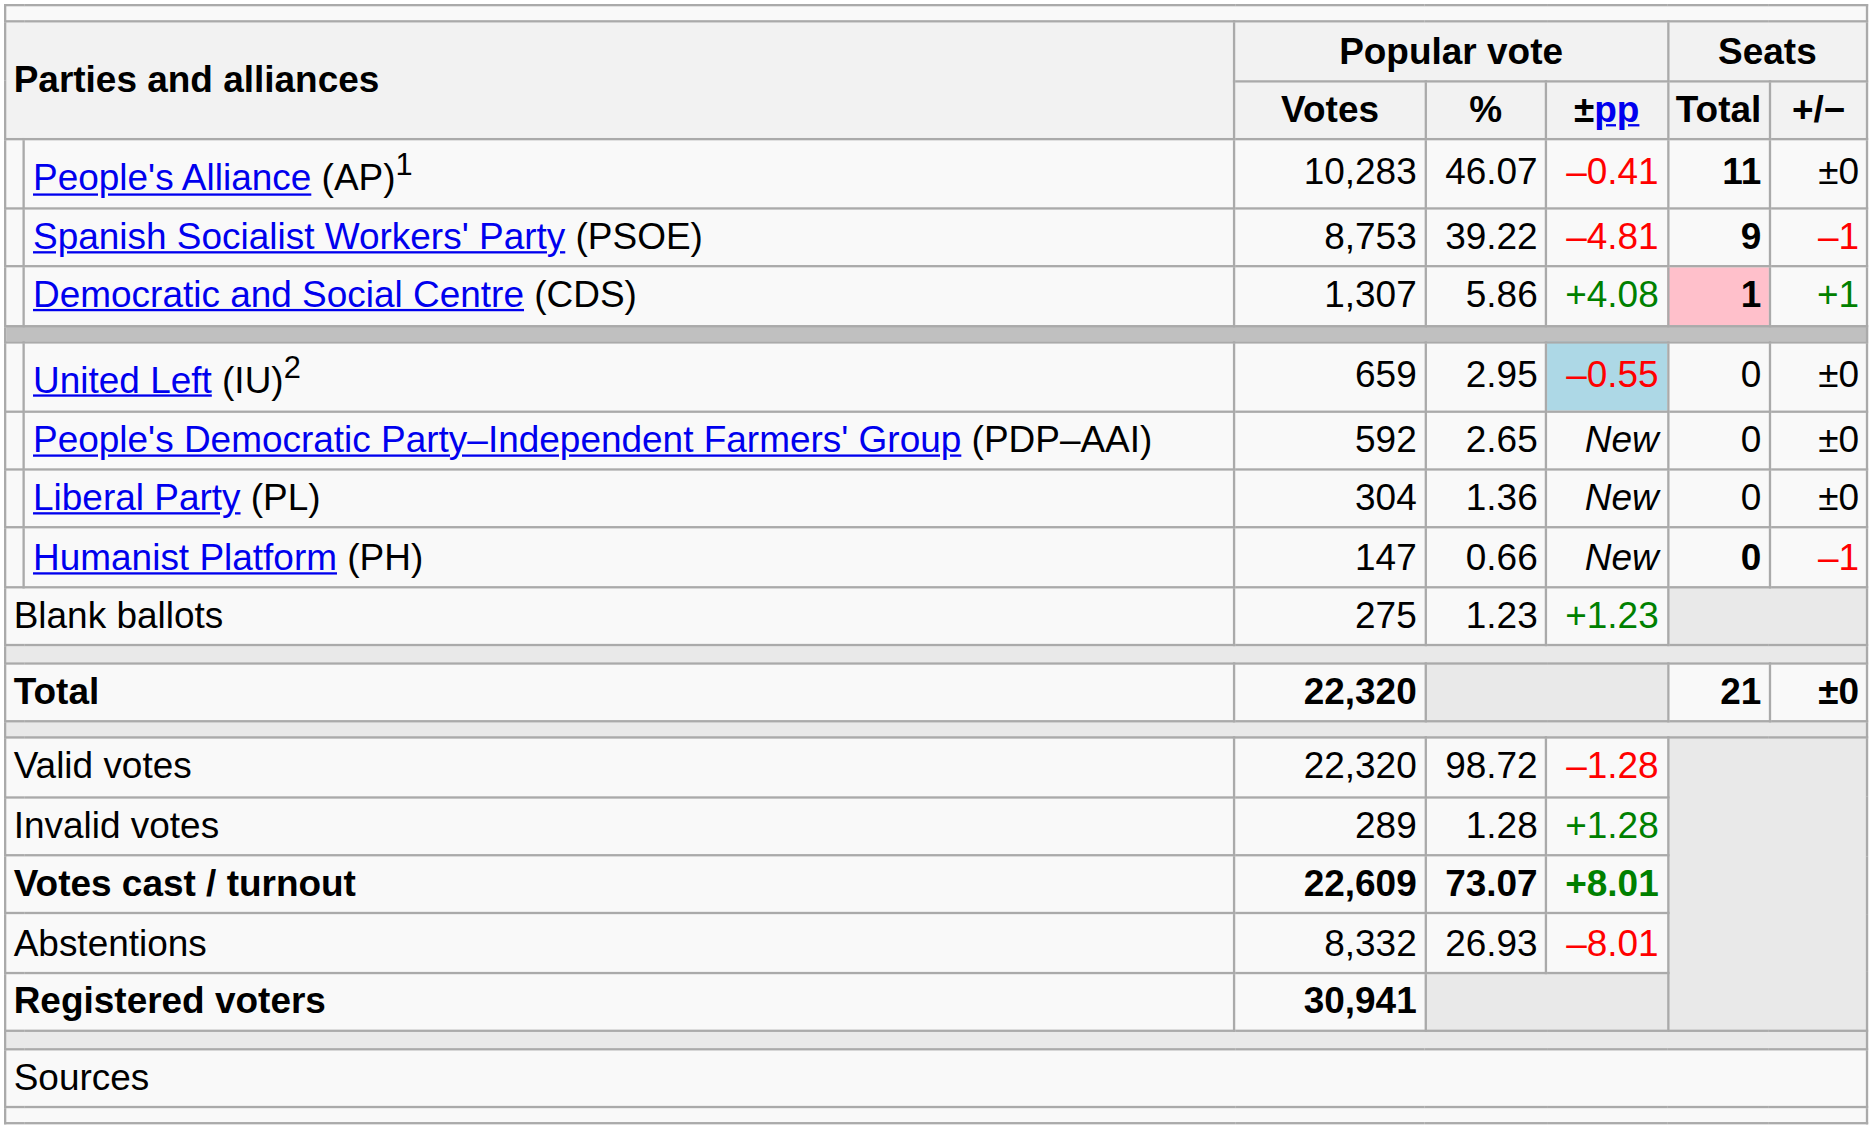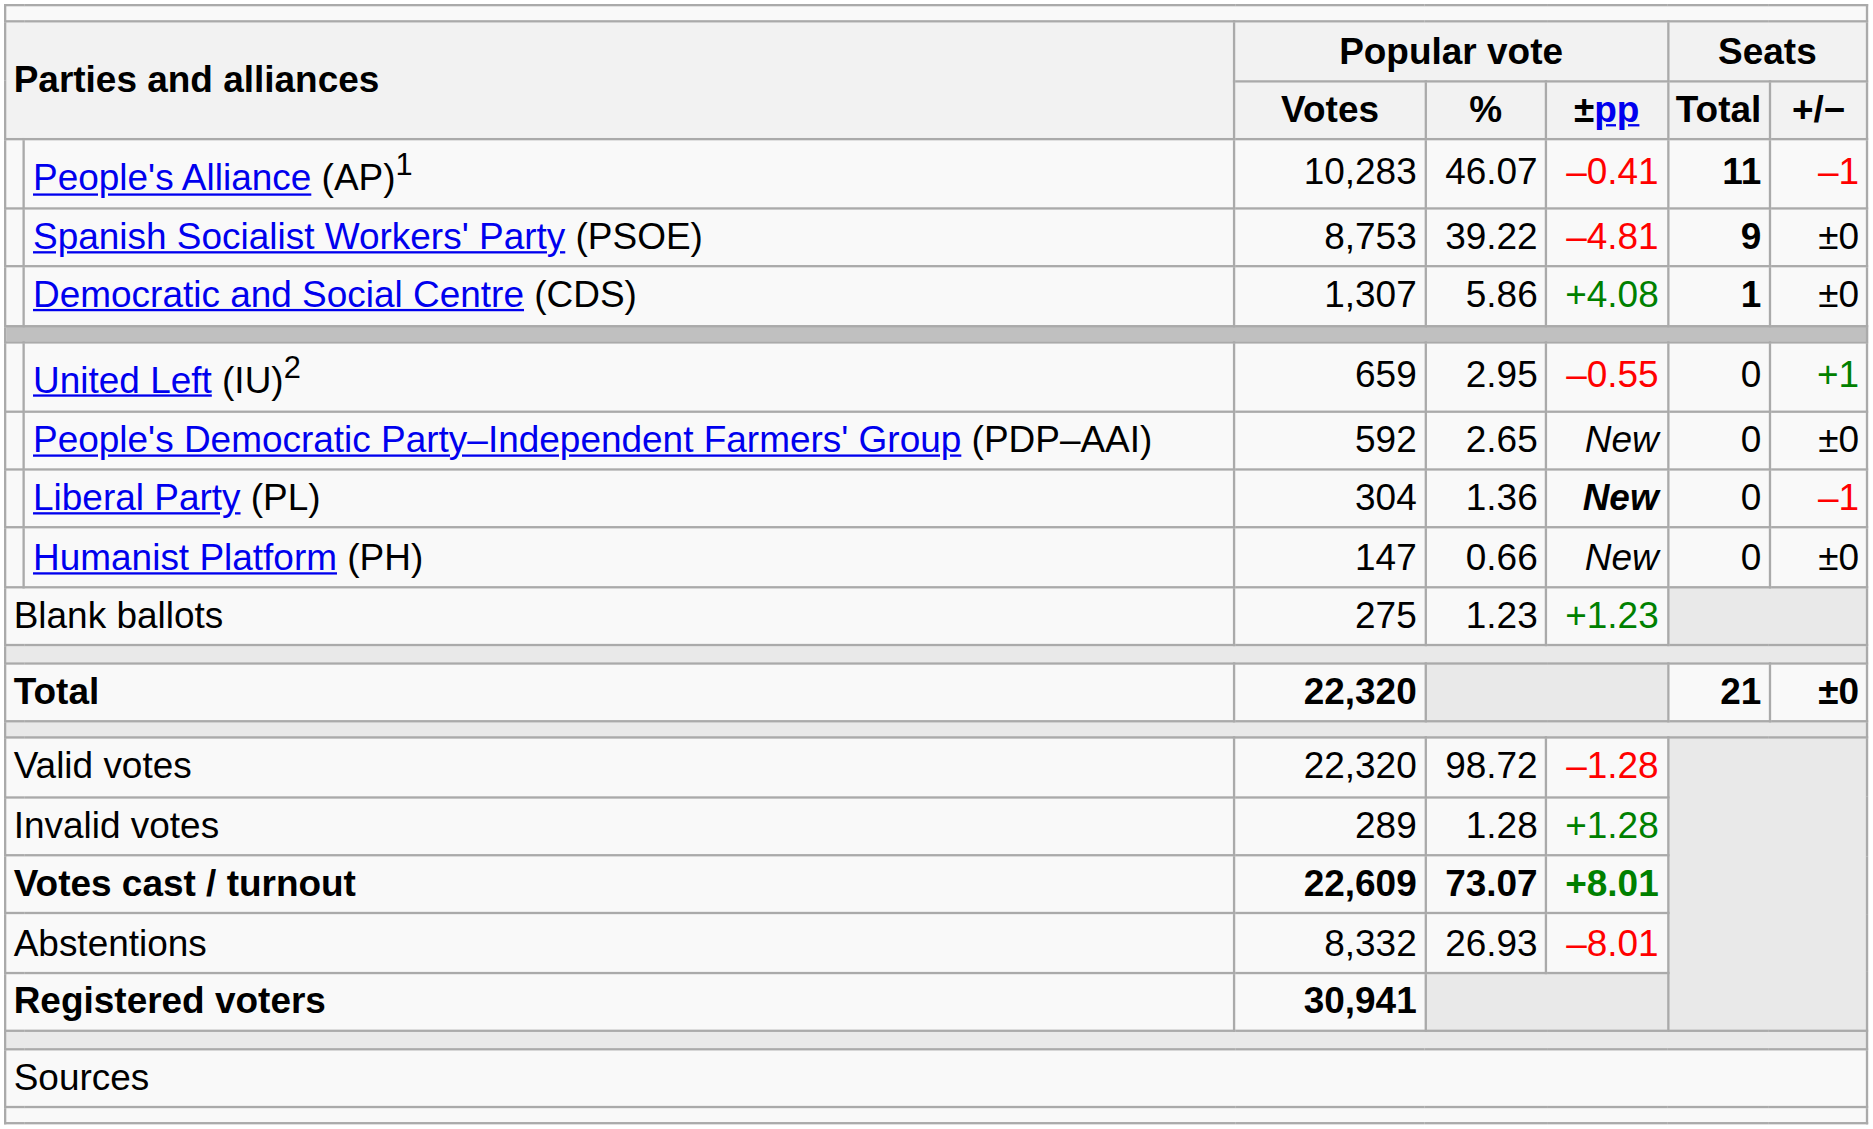(1839, 173) ±0 -> (1839, 173) –1
(1839, 236) –1 -> (1839, 236) ±0
(1751, 295) pink background -> (1751, 295) no background
(1838, 295) +1 -> (1839, 295) ±0
(1612, 375) lightblue background -> (1612, 375) no background
(1839, 375) ±0 -> (1838, 375) +1
(1622, 498) normal -> (1621, 498) bold
(1839, 498) ±0 -> (1839, 498) –1
(1751, 556) bold -> (1751, 556) normal
(1839, 556) –1 -> (1839, 556) ±0
